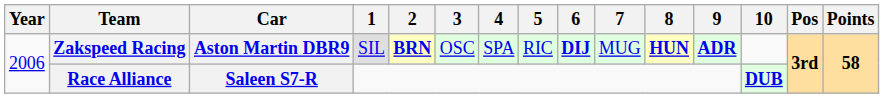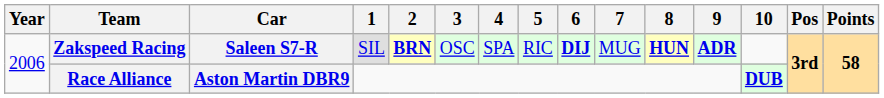(272, 48) Aston Martin DBR9 -> (272, 48) Saleen S7-R
(272, 78) Saleen S7-R -> (272, 78) Aston Martin DBR9
